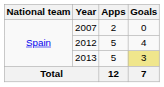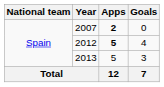(113, 27) normal -> (113, 27) bold
(113, 43) normal -> (113, 43) bold
(144, 58) khaki background -> (144, 58) no background
